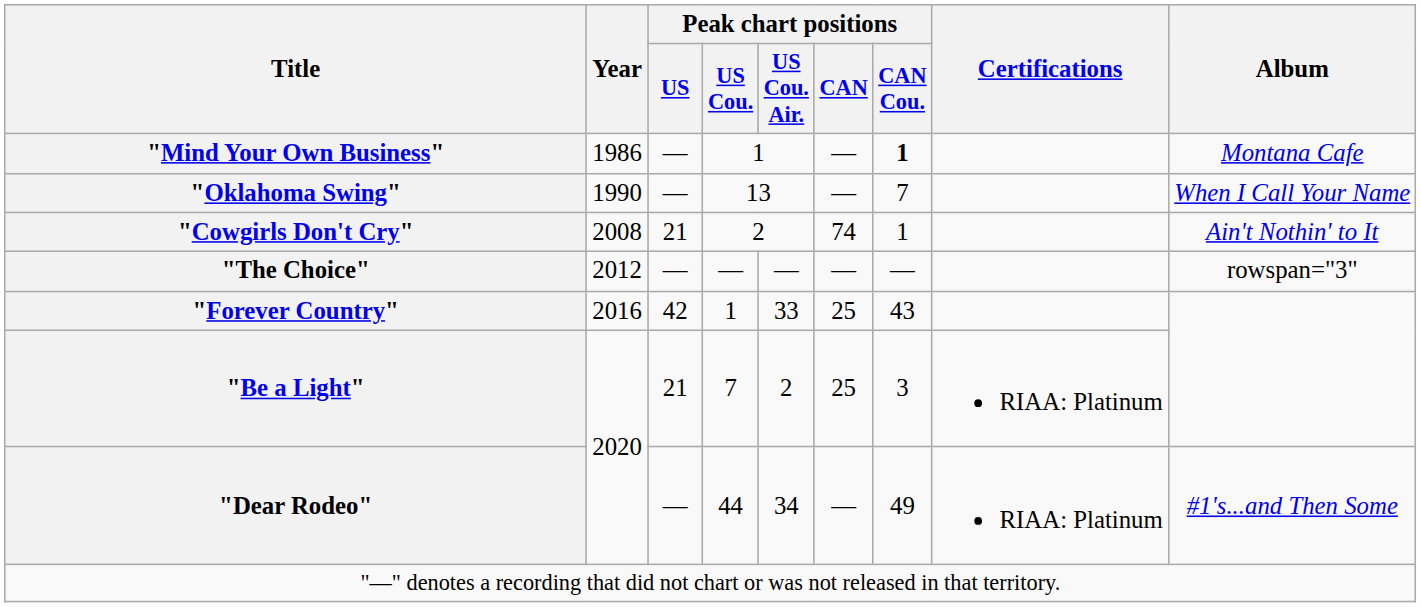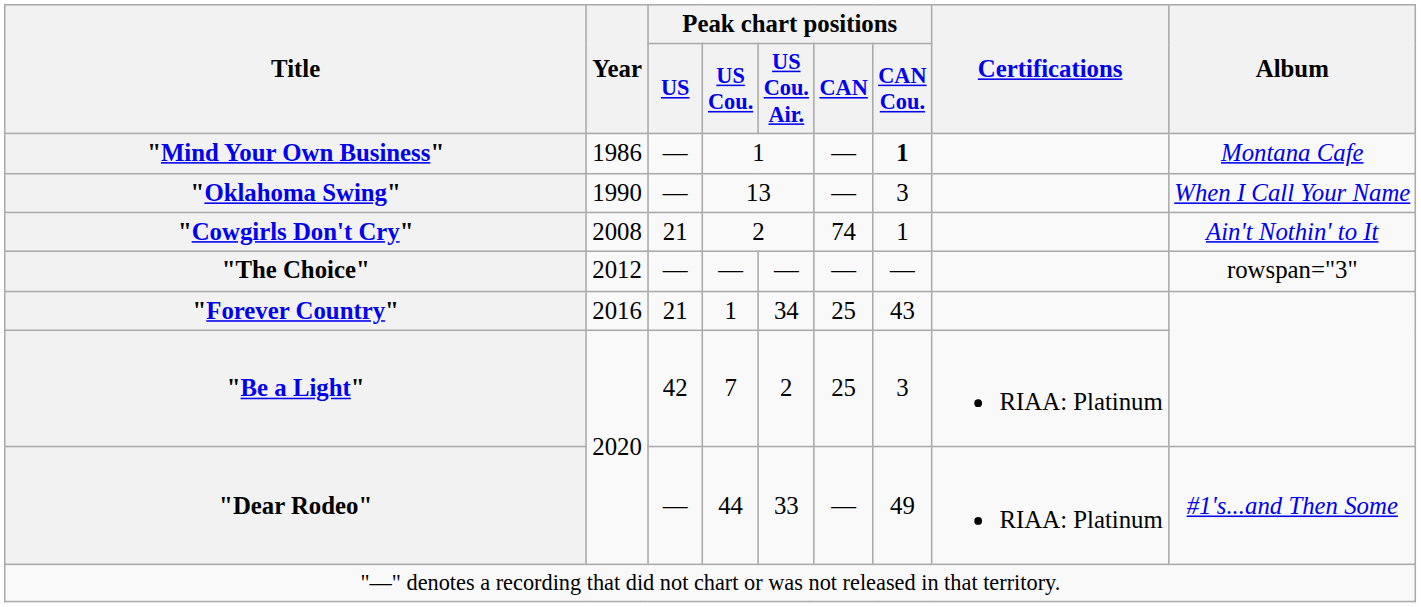(902, 192) 7 -> (902, 192) 3
(675, 310) 42 -> (675, 310) 21
(786, 310) 33 -> (786, 310) 34
(675, 388) 21 -> (675, 388) 42
(786, 505) 34 -> (786, 505) 33
